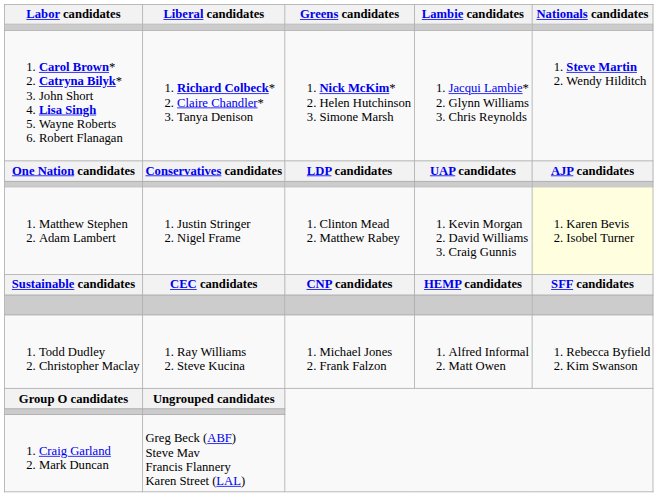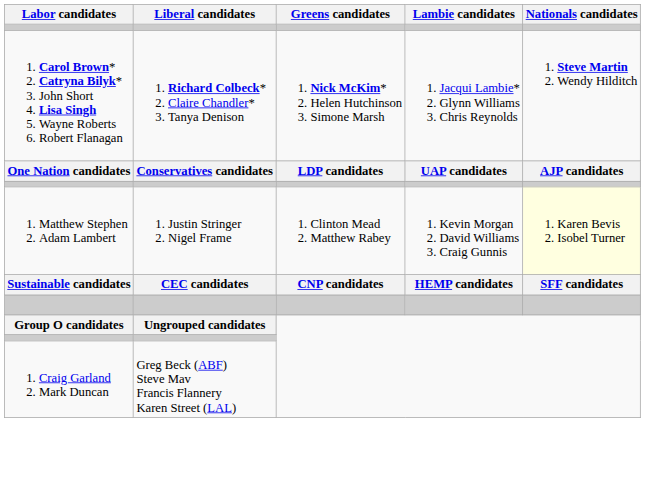- row: (73, 359)
